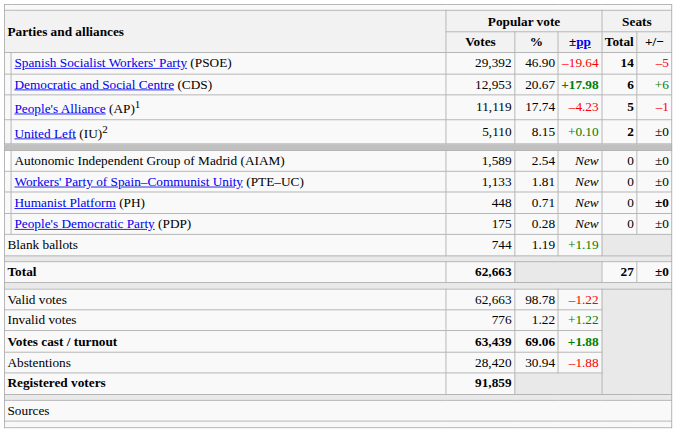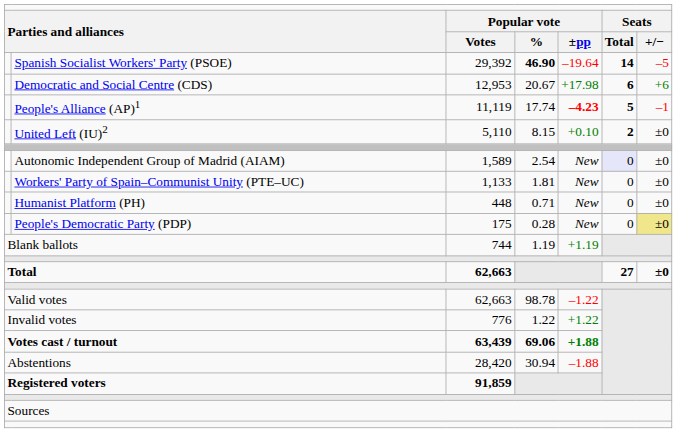(540, 63) normal -> (540, 63) bold
(580, 84) bold -> (580, 84) normal
(584, 107) normal -> (584, 107) bold
(630, 160) no background -> (630, 160) lavender background
(662, 202) bold -> (662, 202) normal
(662, 224) no background -> (662, 224) khaki background
